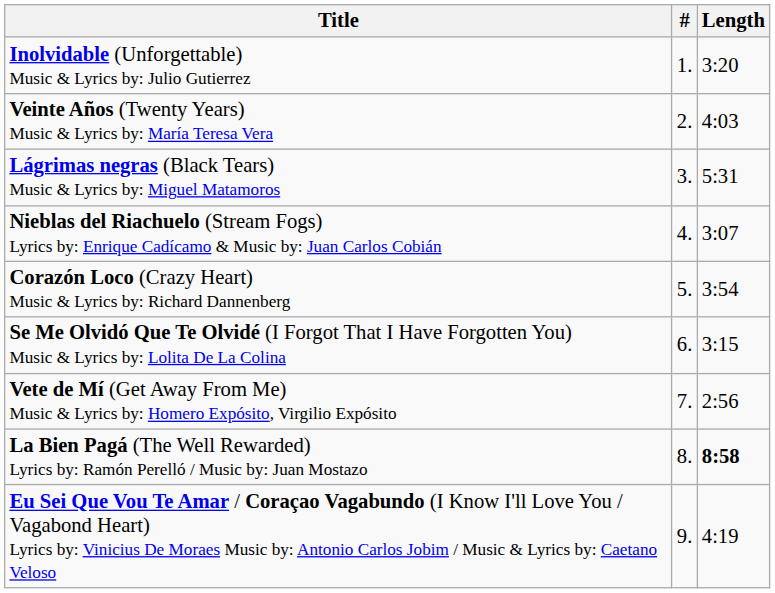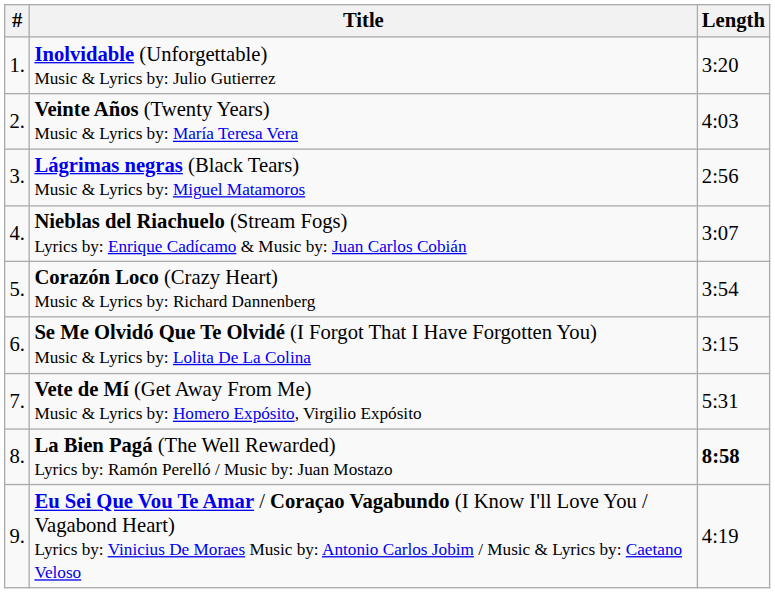columns swapped: (685, 20) <-> (338, 20)
(720, 177) 5:31 -> (720, 177) 2:56
(720, 400) 2:56 -> (720, 400) 5:31
